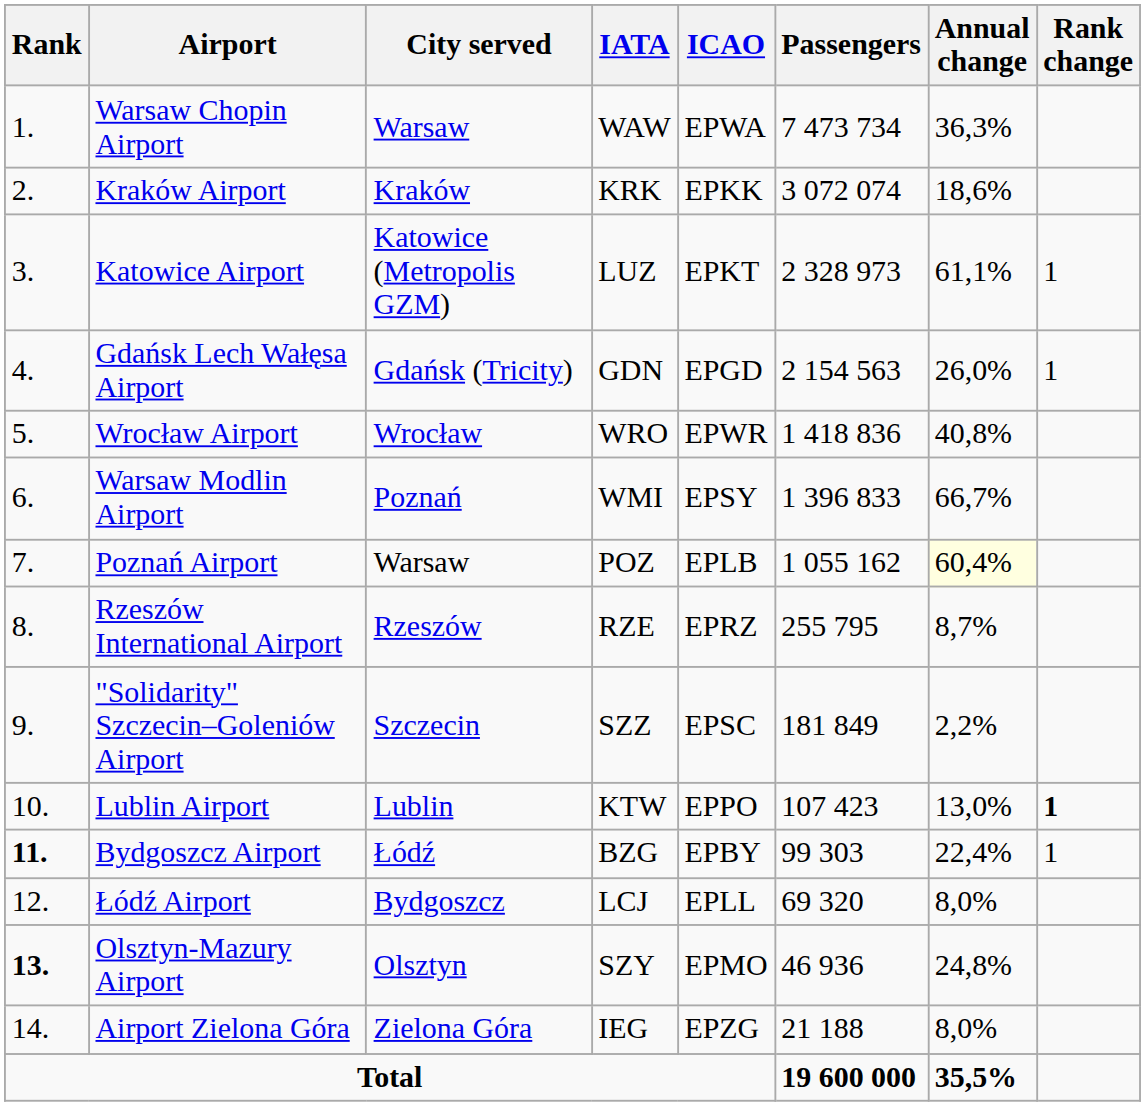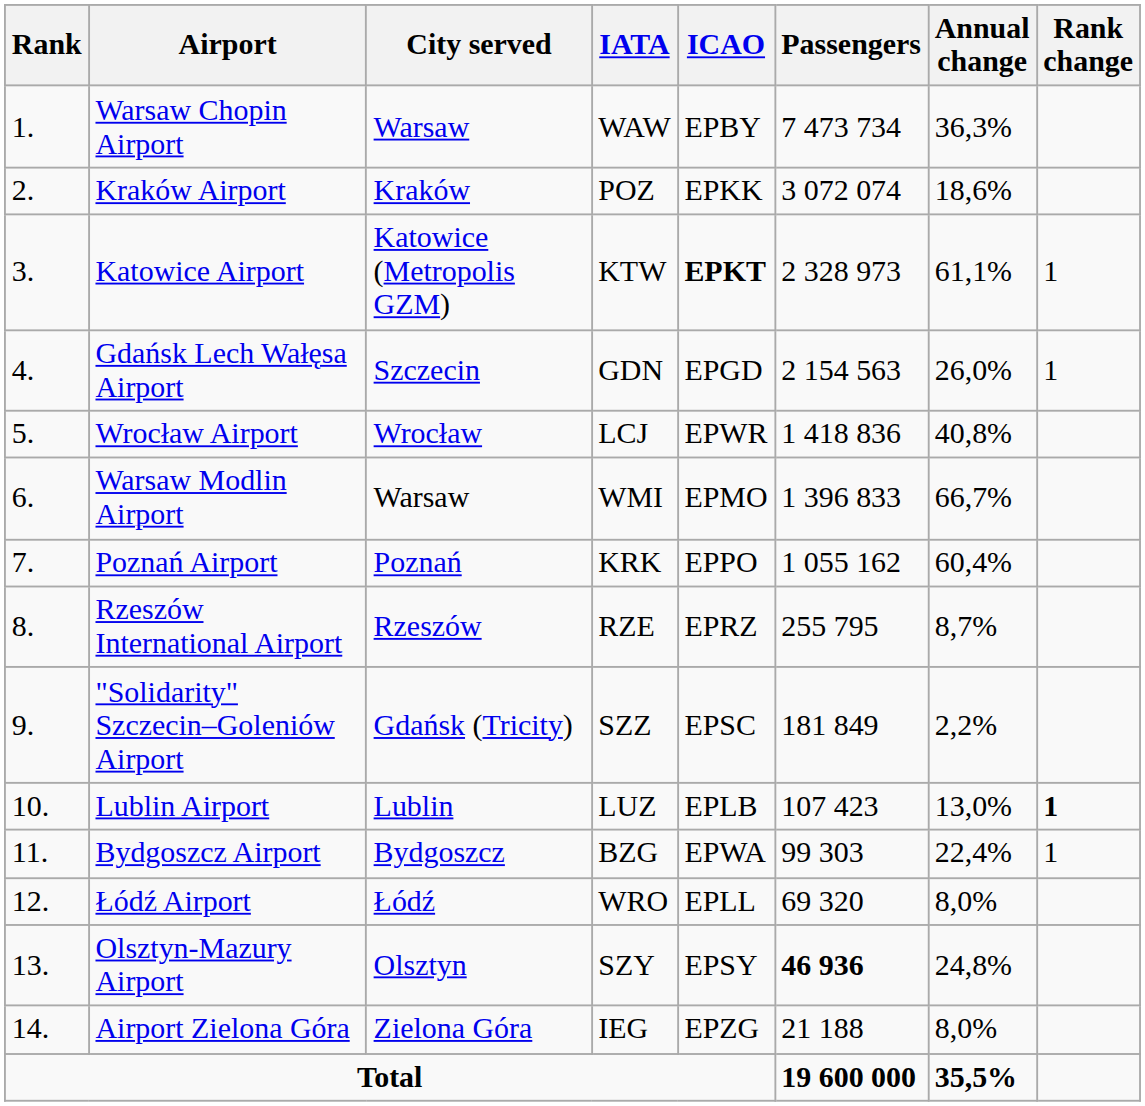(725, 126) EPWA -> (723, 126) EPBY
(630, 190) KRK -> (627, 190) POZ
(627, 271) LUZ -> (632, 271) KTW
(722, 271) normal -> (725, 271) bold
(473, 369) Gdańsk (Tricity) -> (427, 369) Szczecin
(633, 433) WRO -> (623, 433) LCJ
(418, 498) Poznań -> (421, 498) Warsaw
(721, 498) EPSY -> (726, 498) EPMO
(421, 562) Warsaw -> (418, 562) Poznań
(627, 562) POZ -> (630, 562) KRK
(721, 562) EPLB -> (721, 562) EPPO
(973, 562) lightyellow background -> (973, 562) no background
(427, 724) Szczecin -> (473, 724) Gdańsk (Tricity)
(632, 805) KTW -> (627, 805) LUZ
(721, 805) EPPO -> (721, 805) EPLB
(30, 853) bold -> (30, 853) normal
(404, 853) Łódź -> (439, 853) Bydgoszcz
(723, 853) EPBY -> (725, 853) EPWA
(439, 900) Bydgoszcz -> (404, 900) Łódź
(623, 900) LCJ -> (633, 900) WRO
(31, 964) bold -> (31, 964) normal
(726, 964) EPMO -> (721, 964) EPSY
(822, 964) normal -> (822, 964) bold
